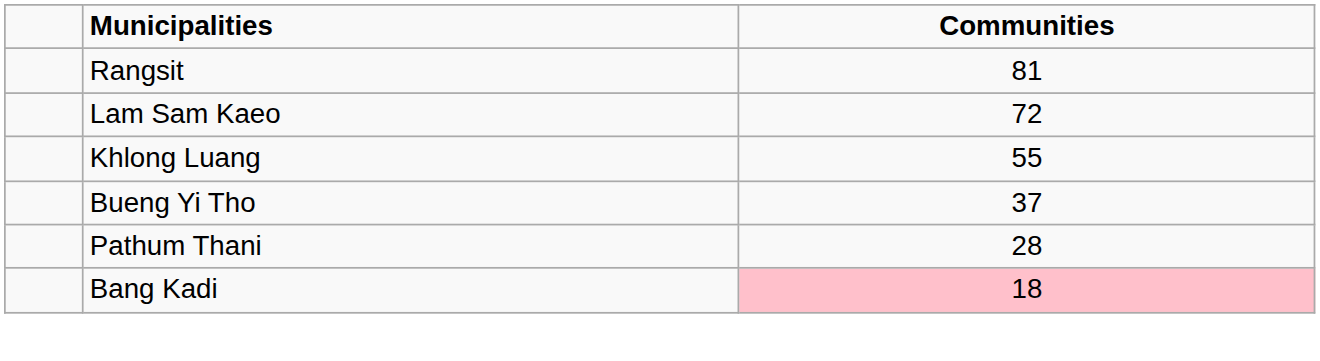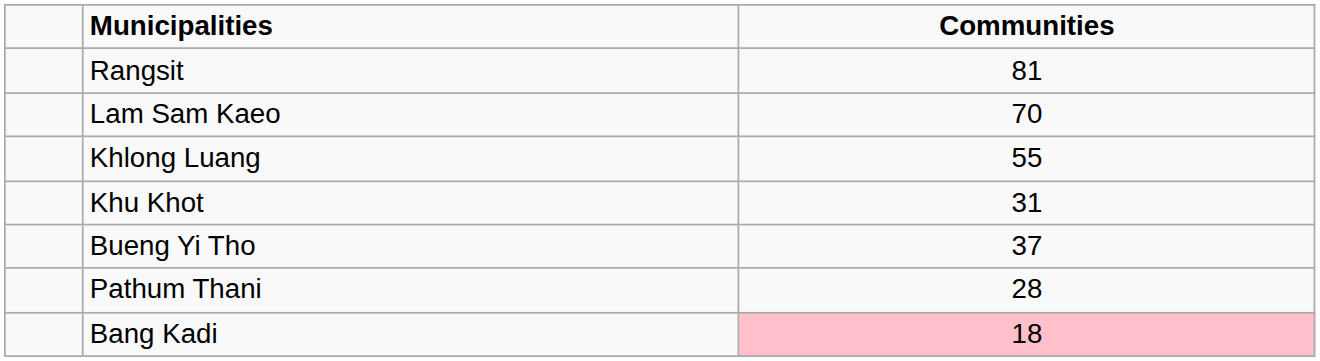(1027, 114) 72 -> (1027, 114) 70
+ row: (147, 202)
